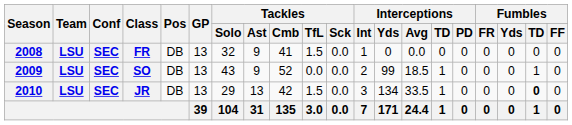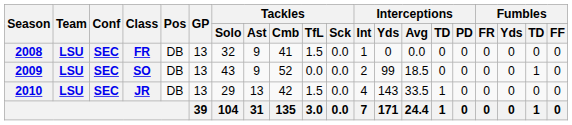(442, 71) 1 -> (442, 71) 0
(364, 91) 3 -> (364, 91) 4
(388, 91) 134 -> (388, 91) 143
(536, 91) bold -> (536, 91) normal
